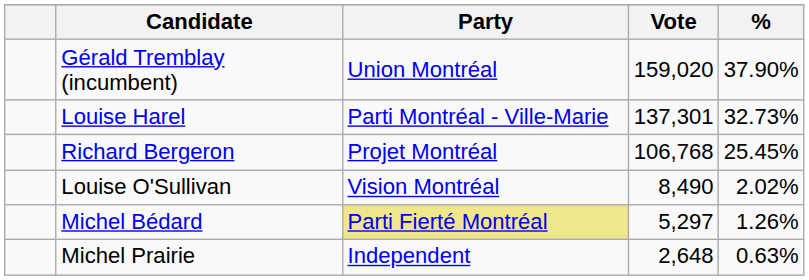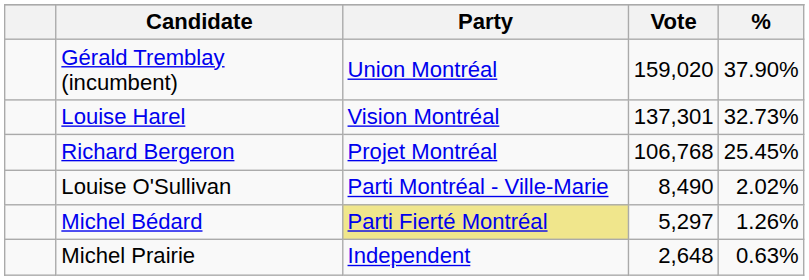(478, 116) Parti Montréal - Ville-Marie -> (423, 116) Vision Montréal
(423, 186) Vision Montréal -> (478, 186) Parti Montréal - Ville-Marie
